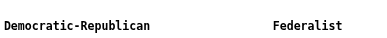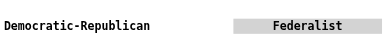(308, 26) no background -> (308, 26) lightgrey background
